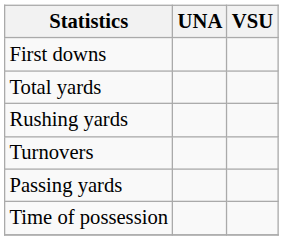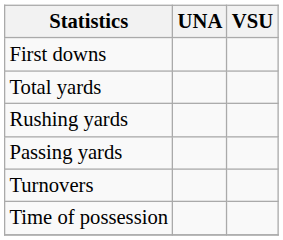rows swapped: (66, 185) <-> (51, 152)
